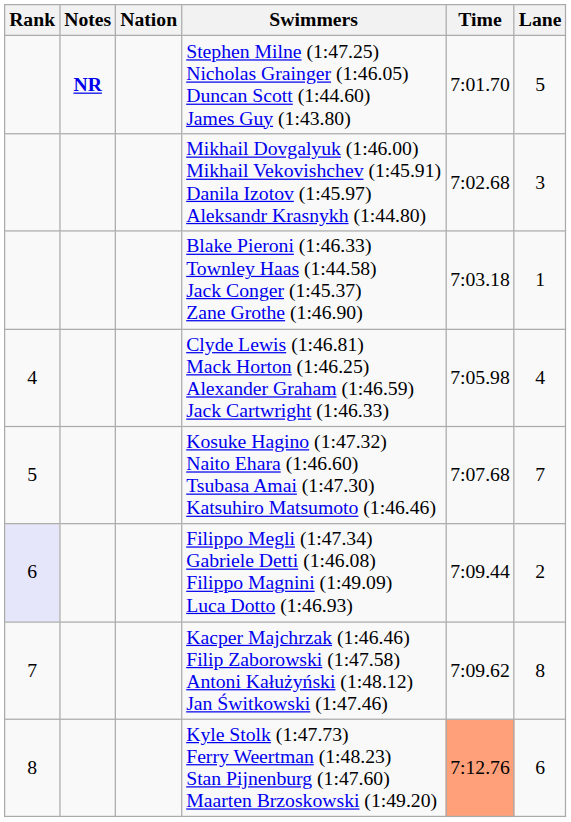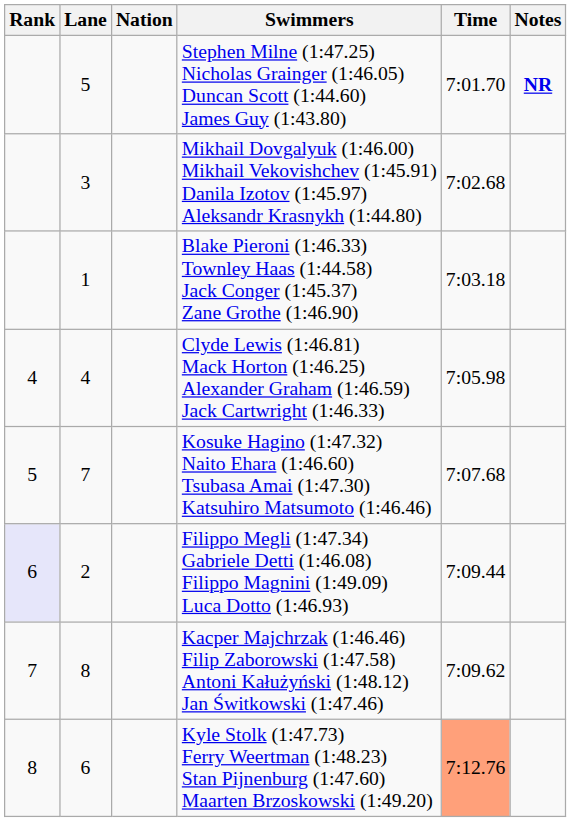columns swapped: (540, 20) <-> (88, 20)
